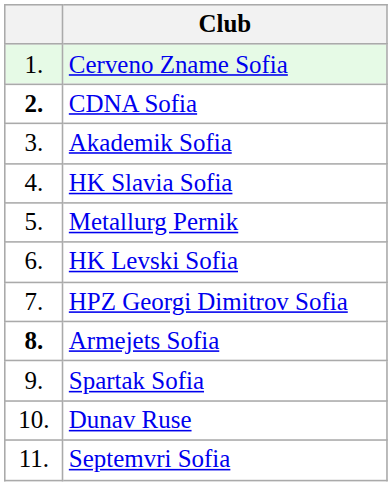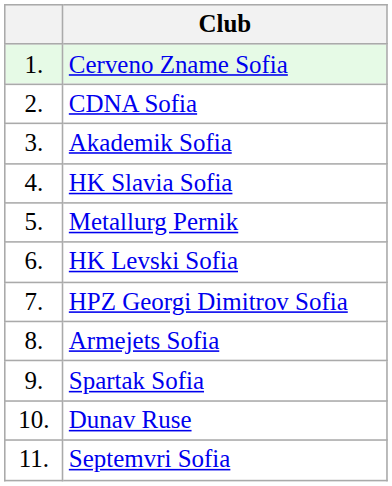(34, 103) bold -> (34, 103) normal
(34, 340) bold -> (34, 340) normal
